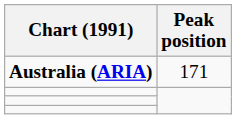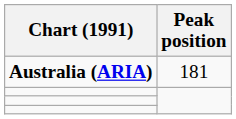(194, 71) 171 -> (194, 71) 181
